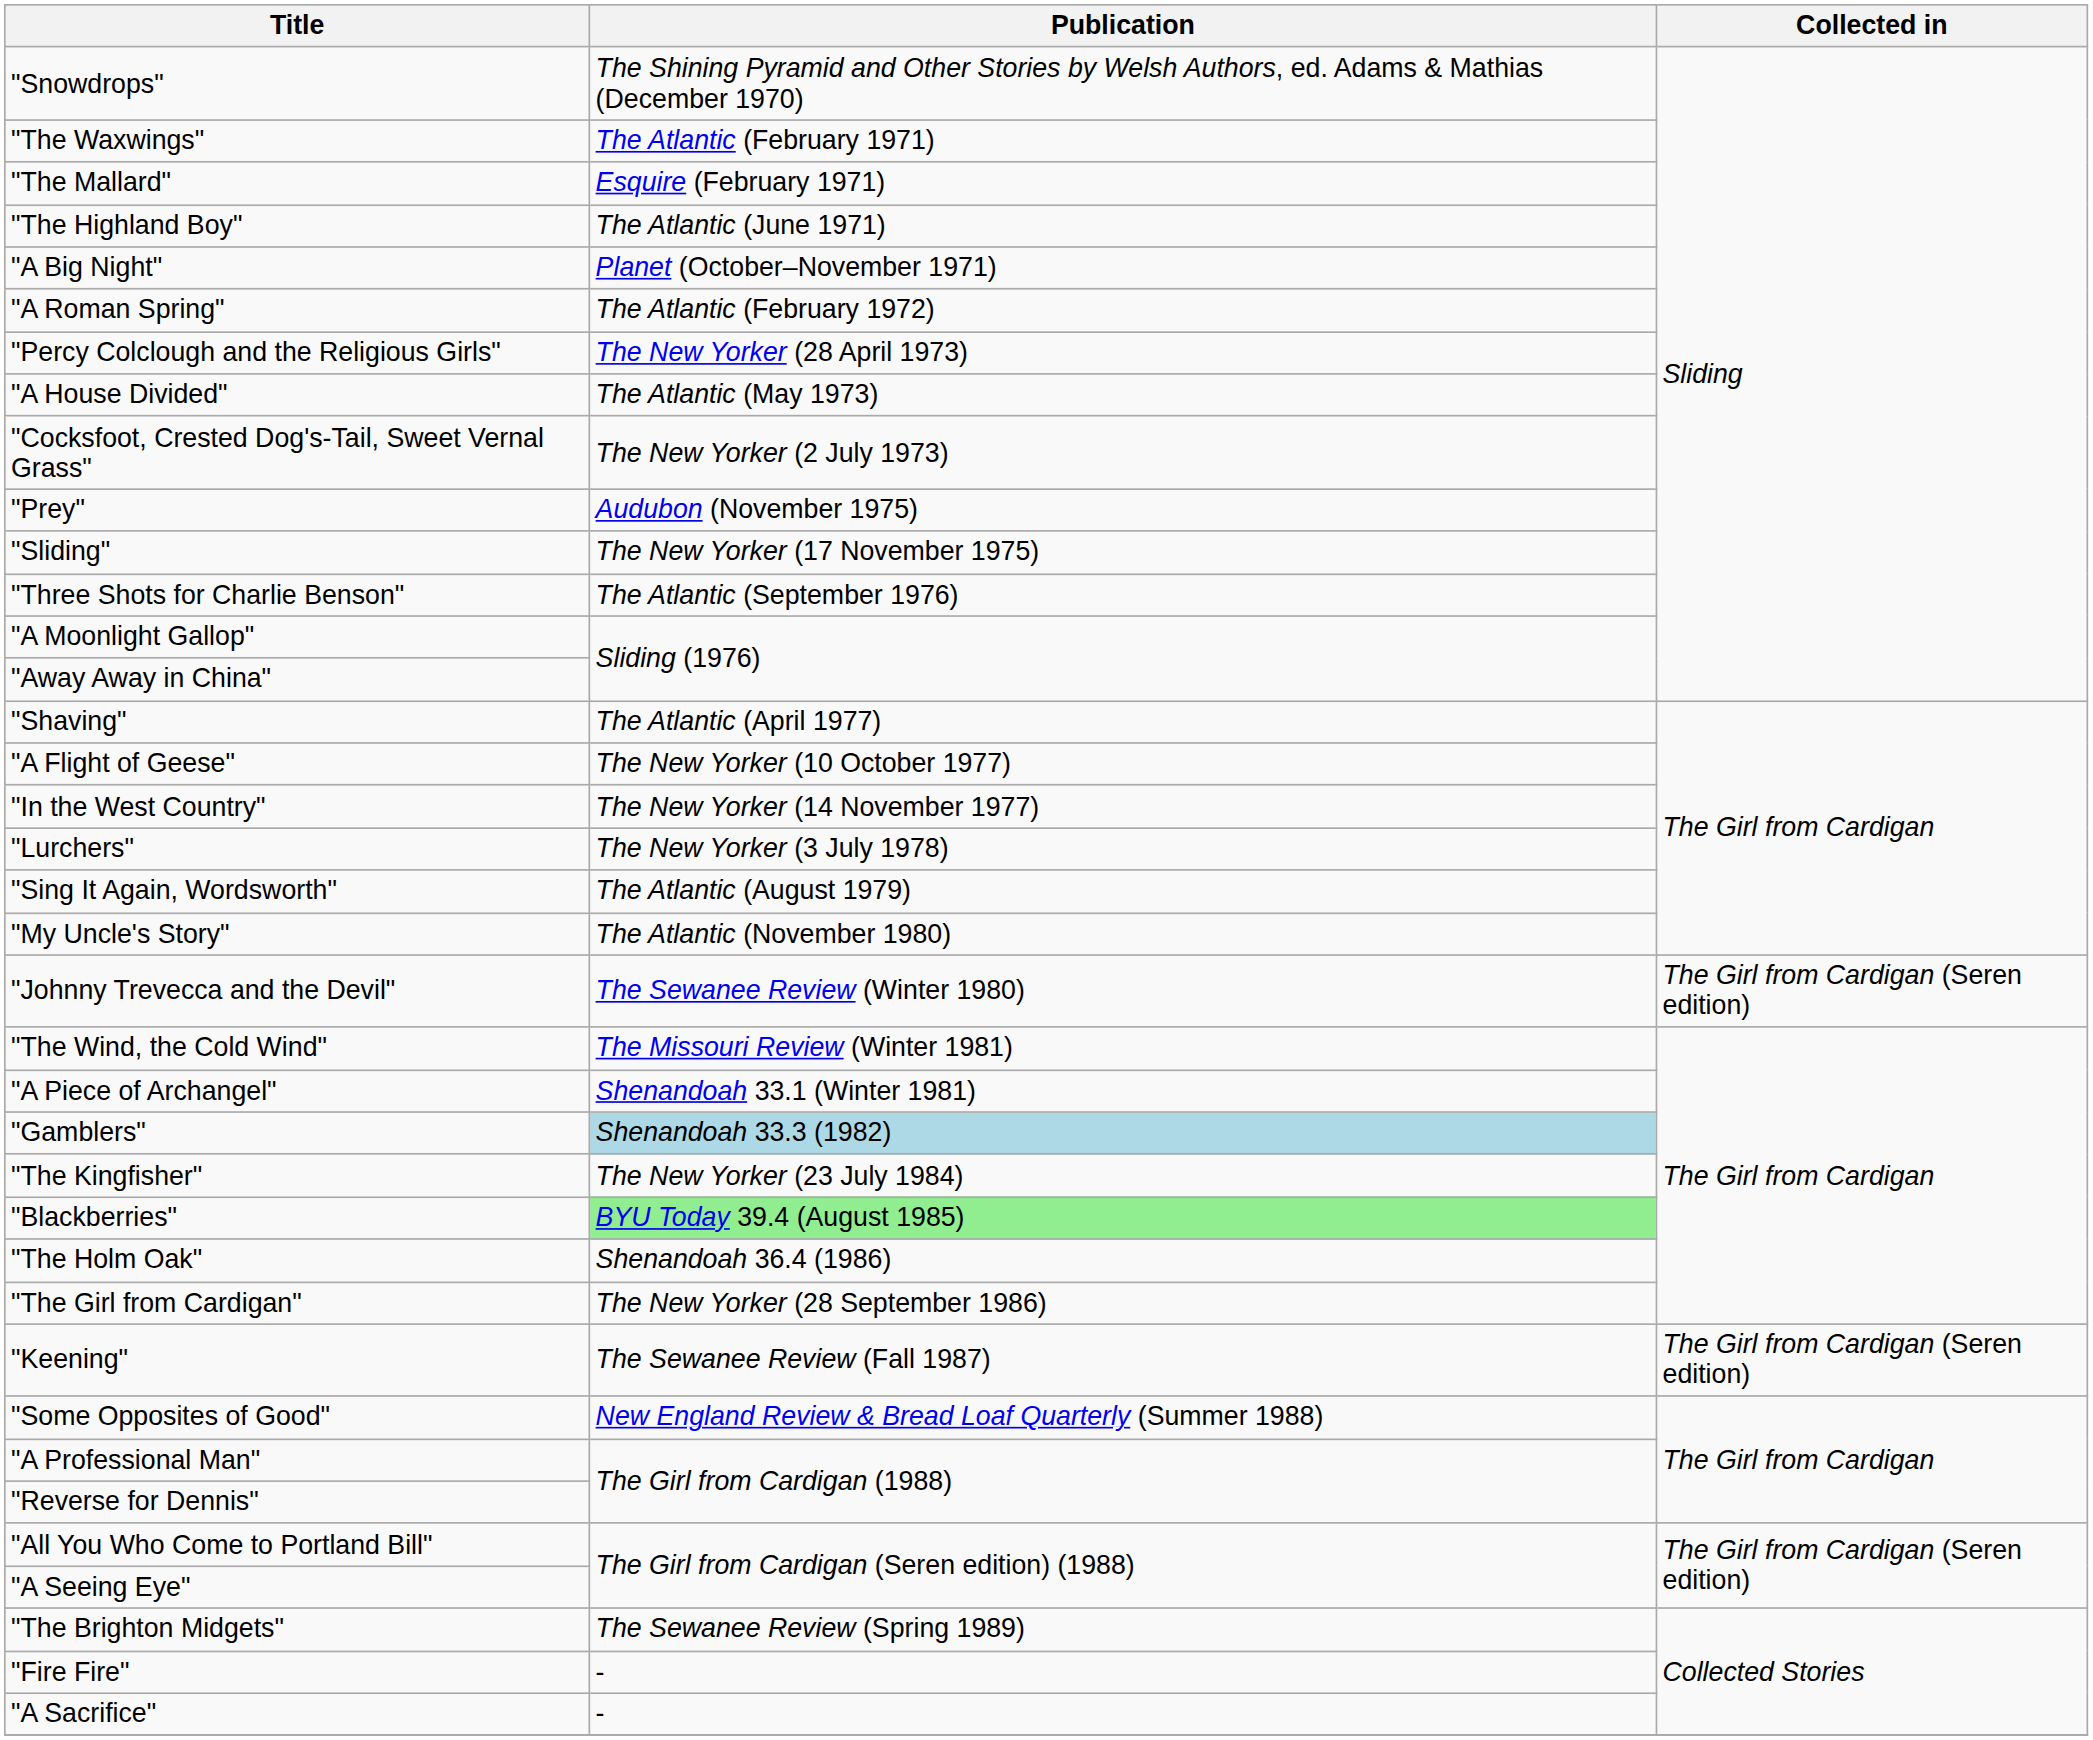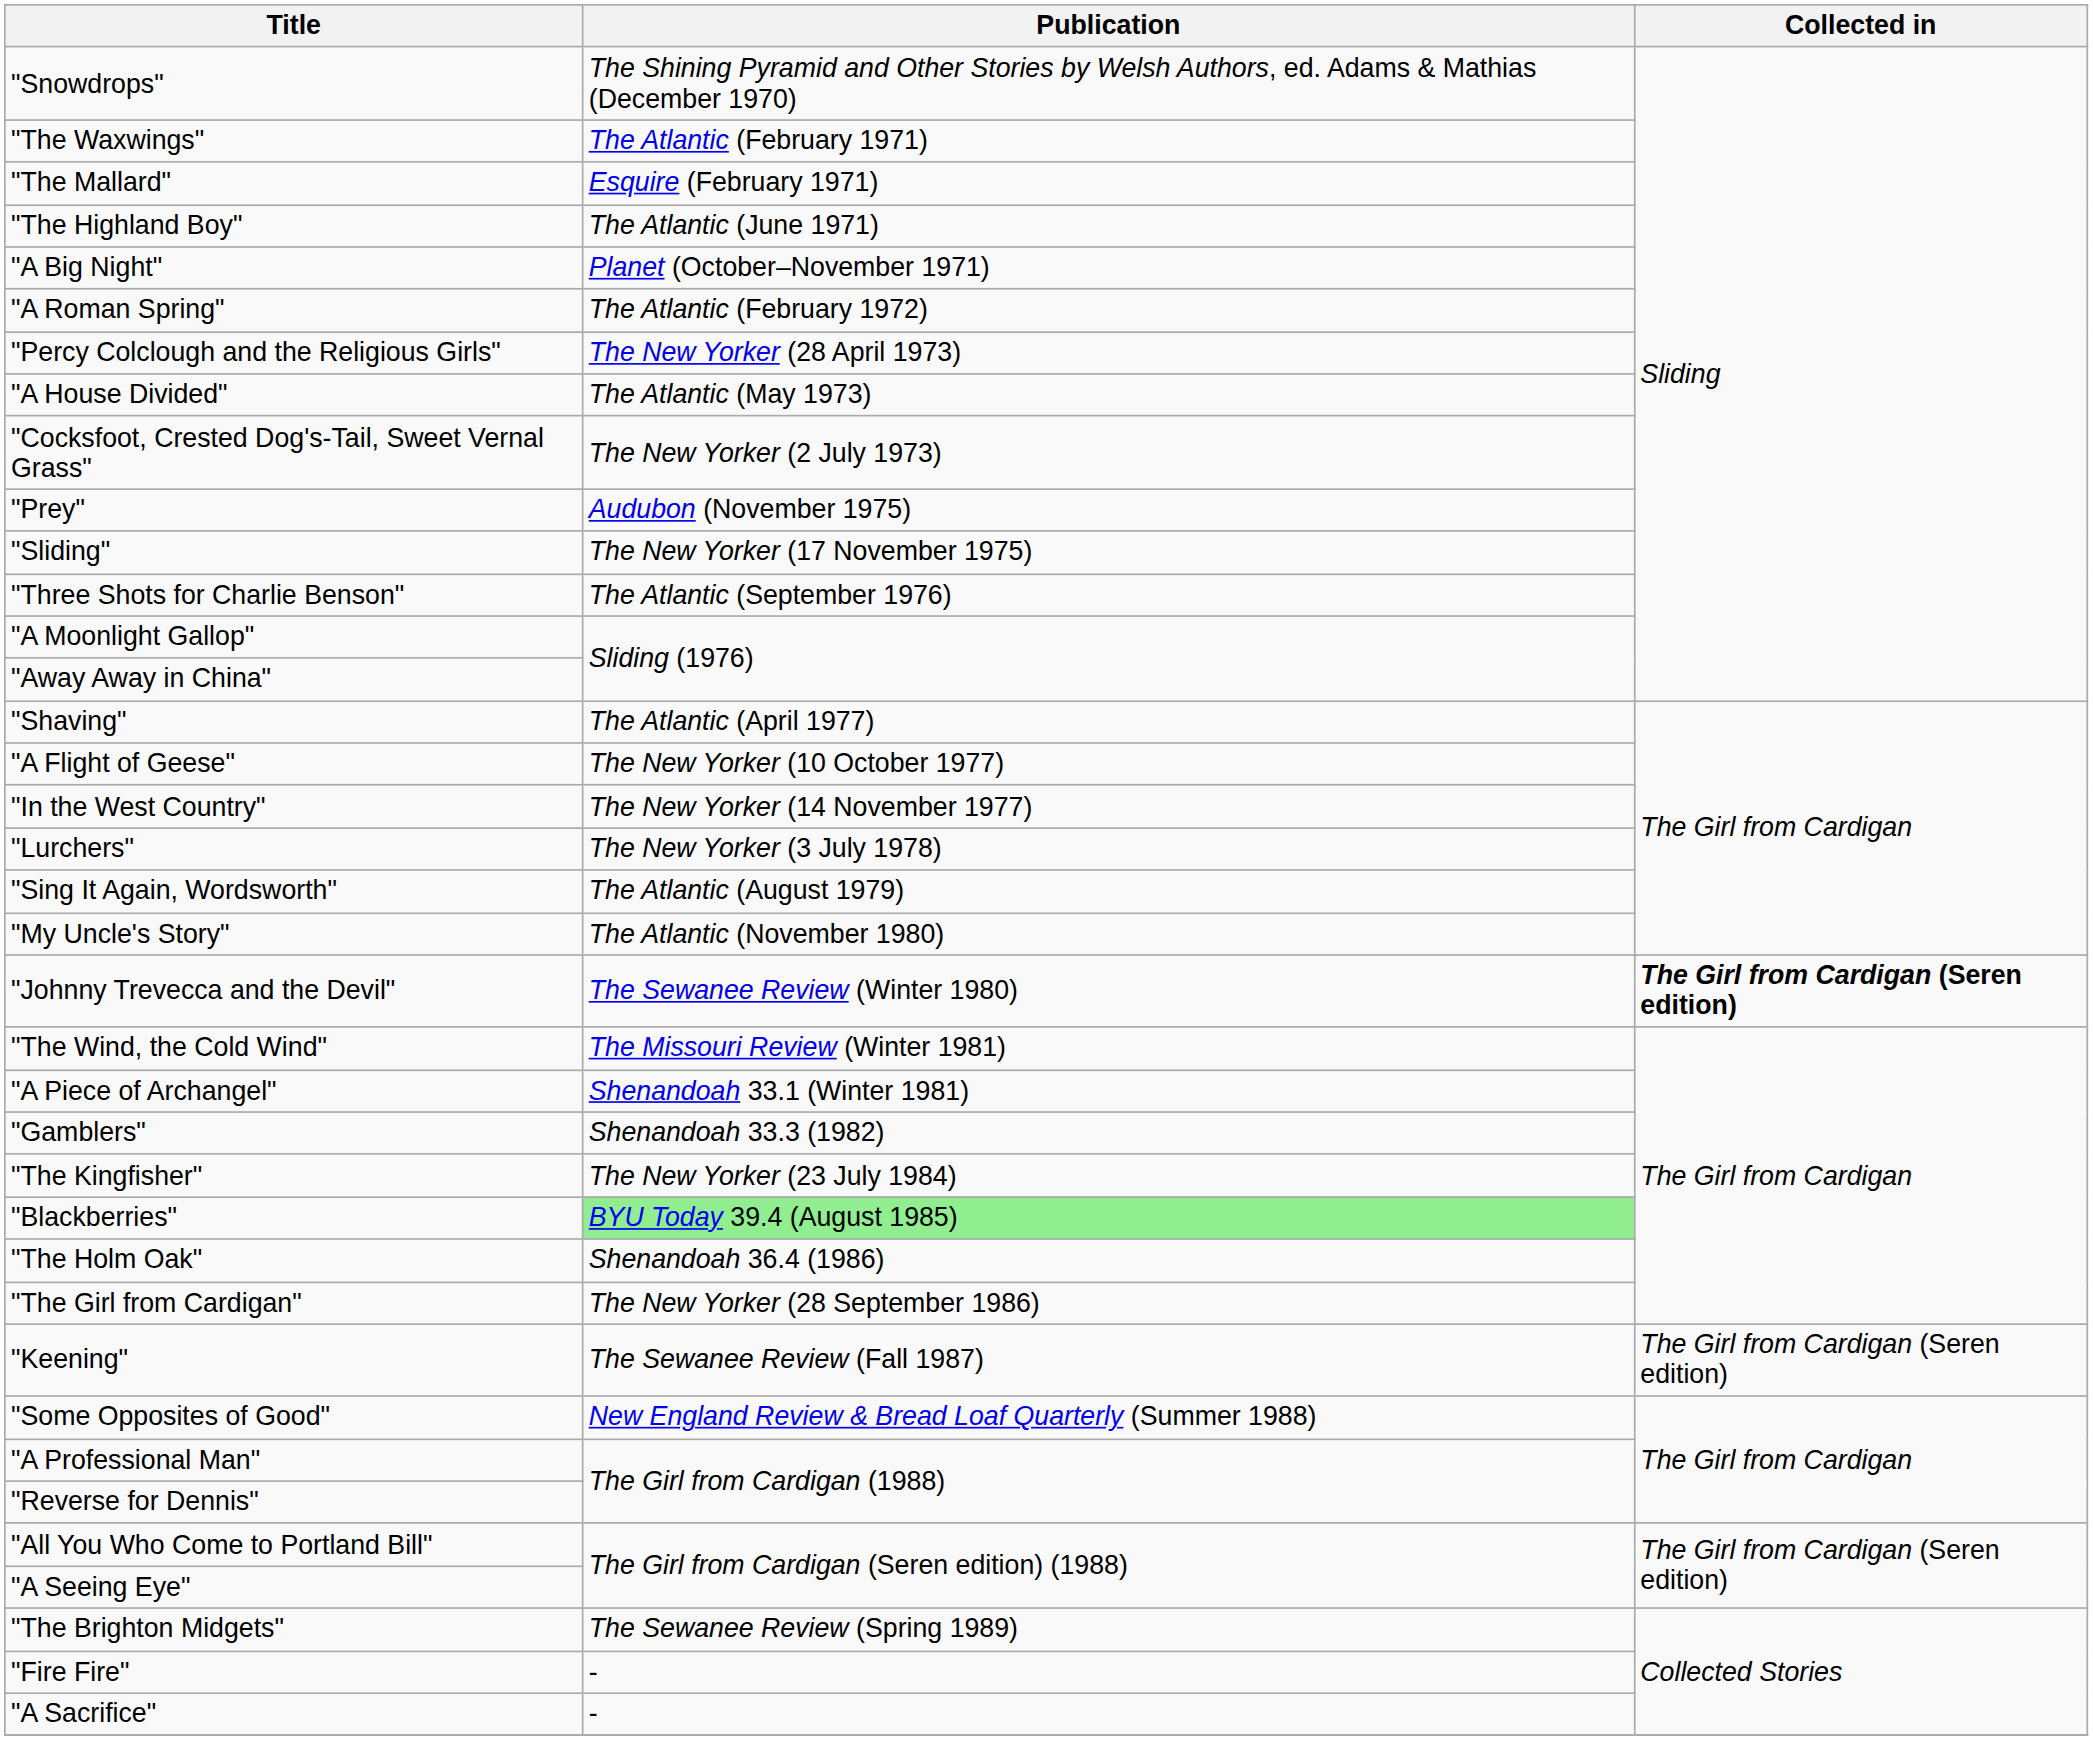(1842, 990) normal -> (1831, 990) bold
(743, 1132) lightblue background -> (737, 1132) no background
